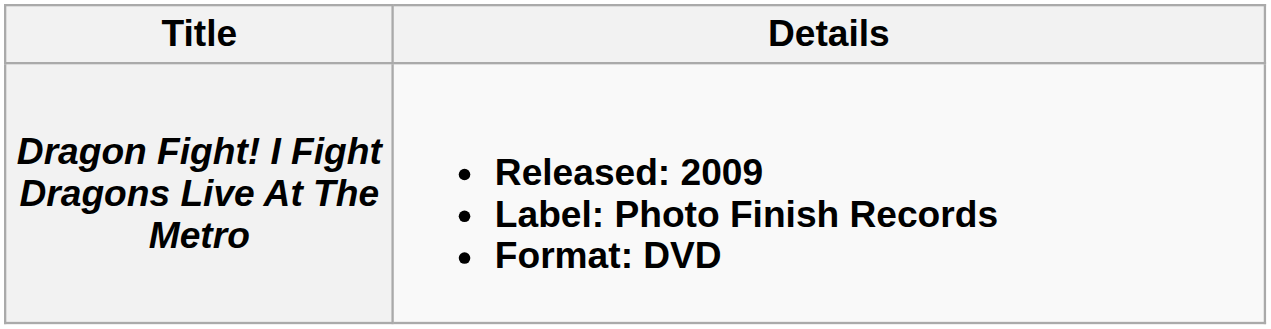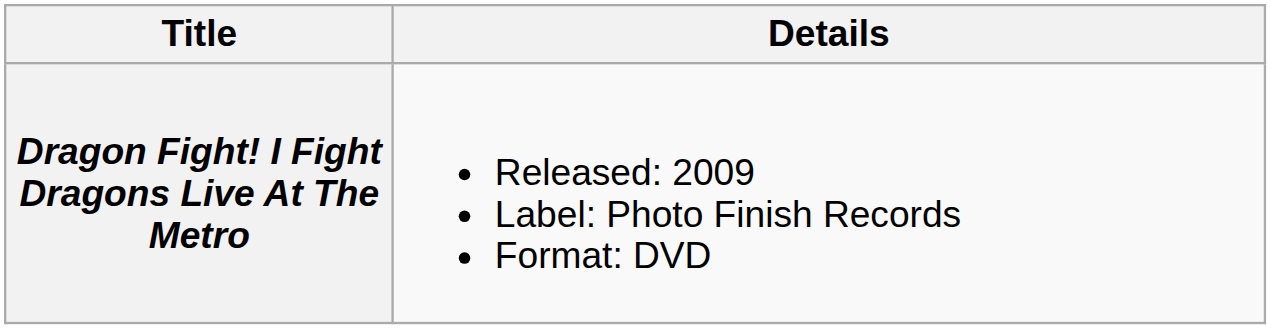(829, 214) bold -> (829, 214) normal
